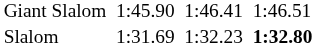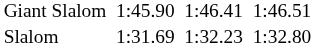(282, 37) bold -> (282, 37) normal
